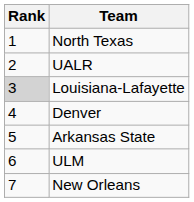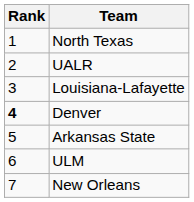(12, 88) lightgrey background -> (12, 88) no background
(12, 112) normal -> (12, 112) bold
